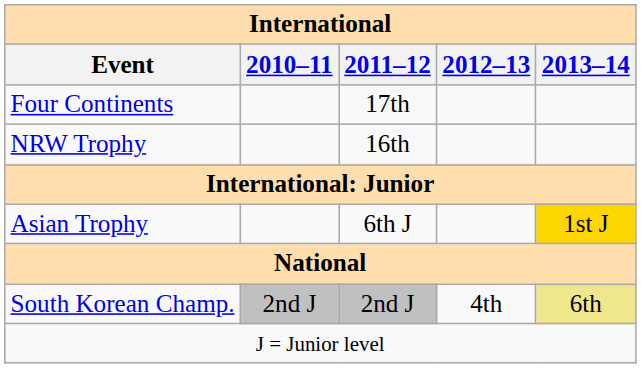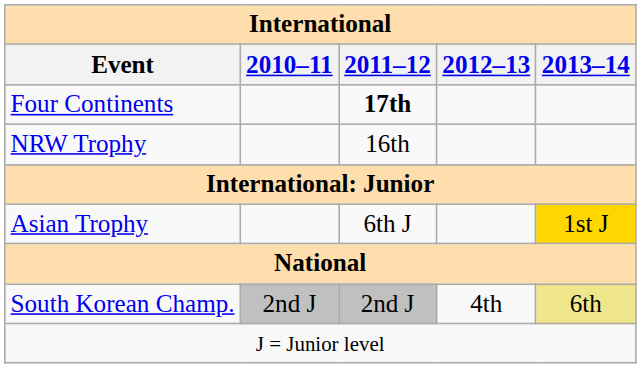(388, 104) normal -> (388, 104) bold
